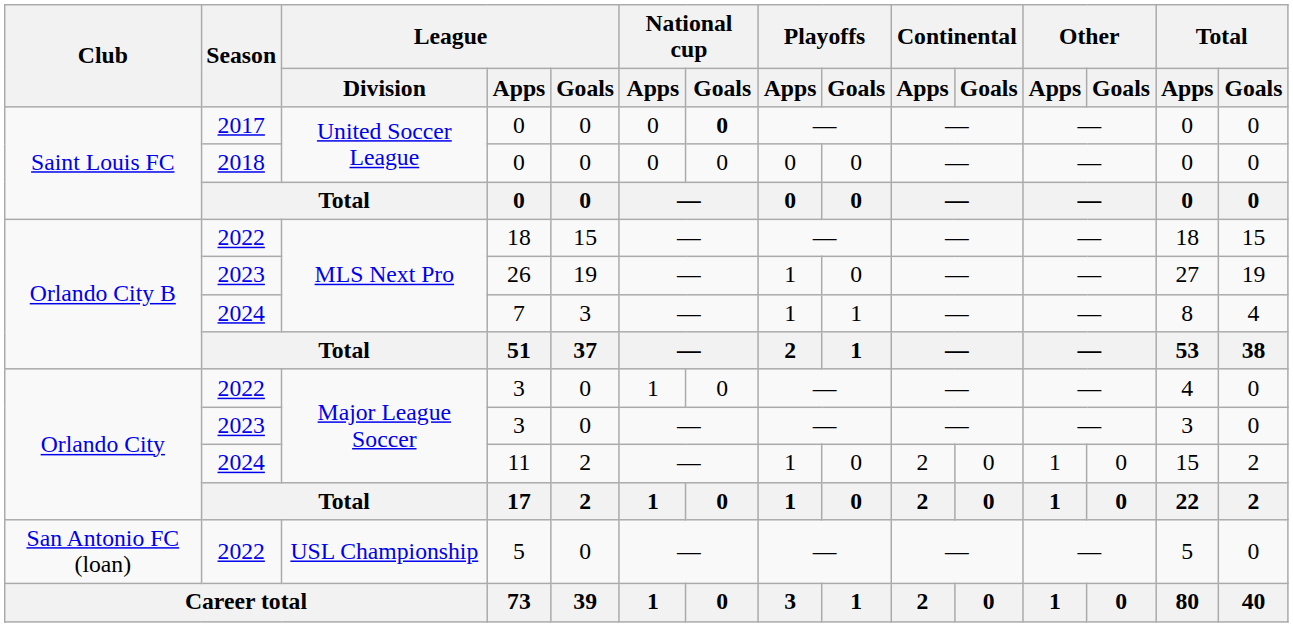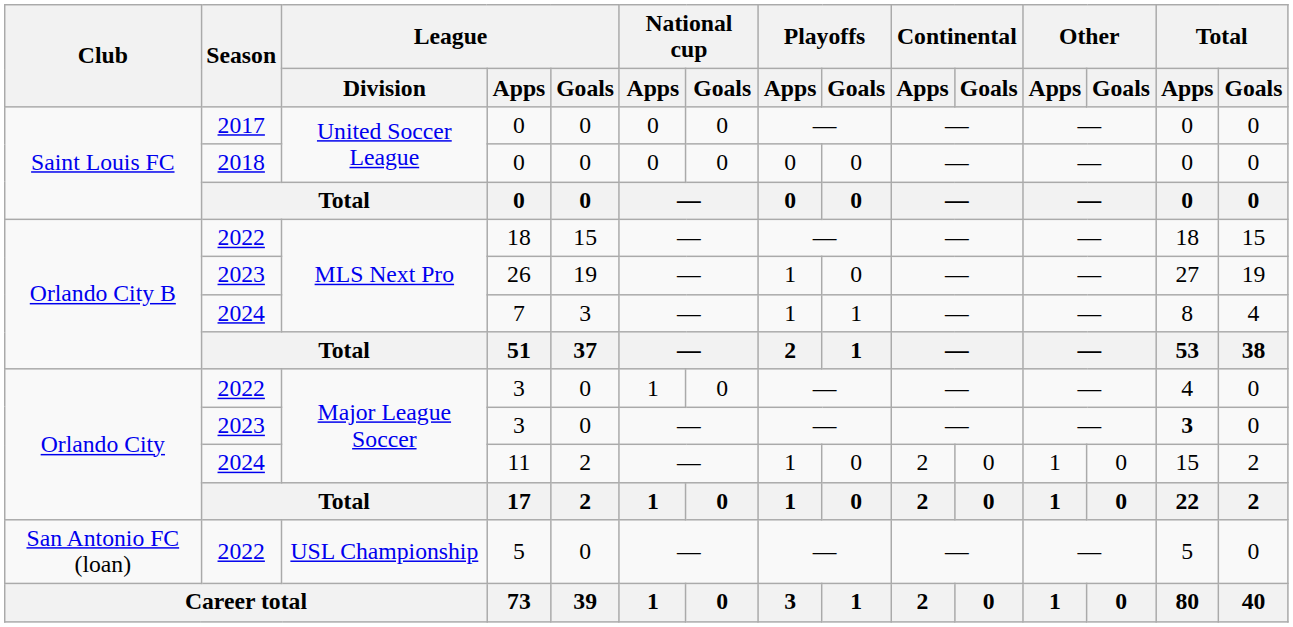(722, 125) bold -> (722, 125) normal
(1187, 425) normal -> (1187, 425) bold
